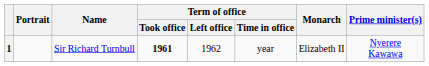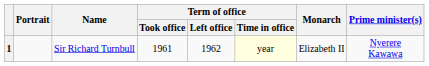(162, 48) bold -> (162, 48) normal
(266, 48) no background -> (266, 48) lightyellow background
